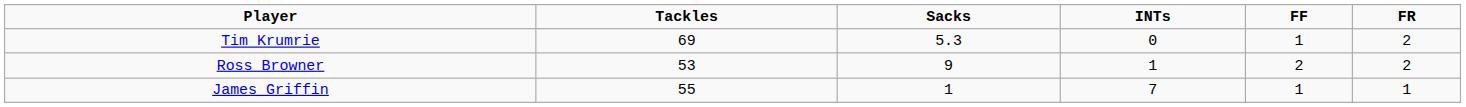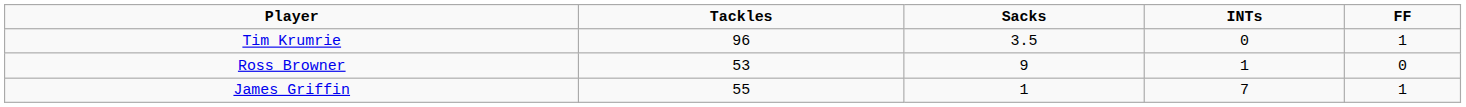- column: (1407, 17)
(687, 41) 69 -> (741, 41) 96
(949, 41) 5.3 -> (1024, 41) 3.5
(1299, 65) 2 -> (1403, 65) 0
